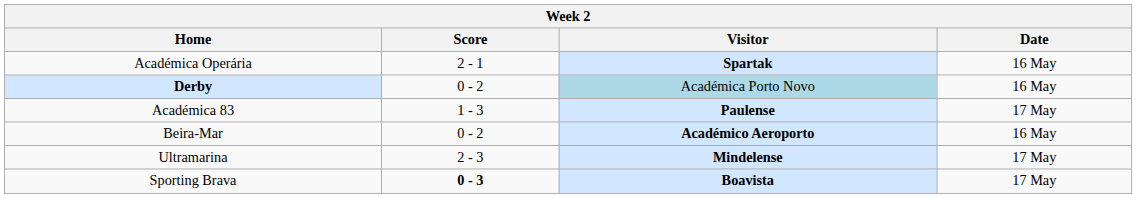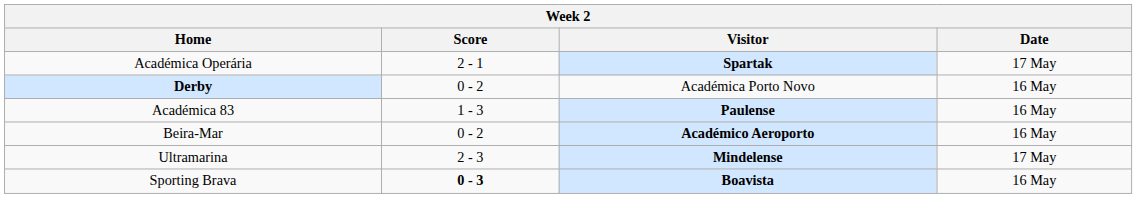(1034, 63) 16 May -> (1034, 63) 17 May
(748, 87) lightblue background -> (748, 87) no background
(1034, 110) 17 May -> (1034, 110) 16 May
(1034, 181) 17 May -> (1034, 181) 16 May
